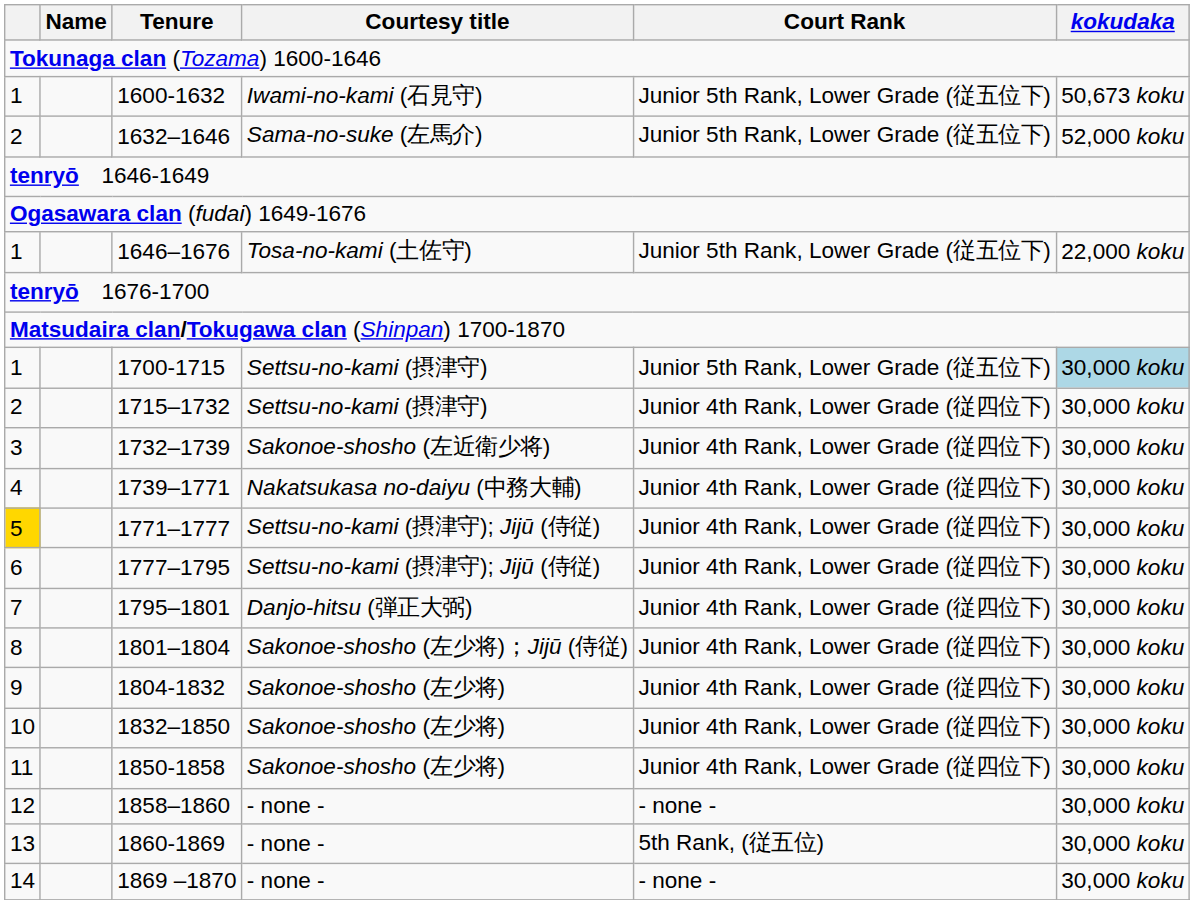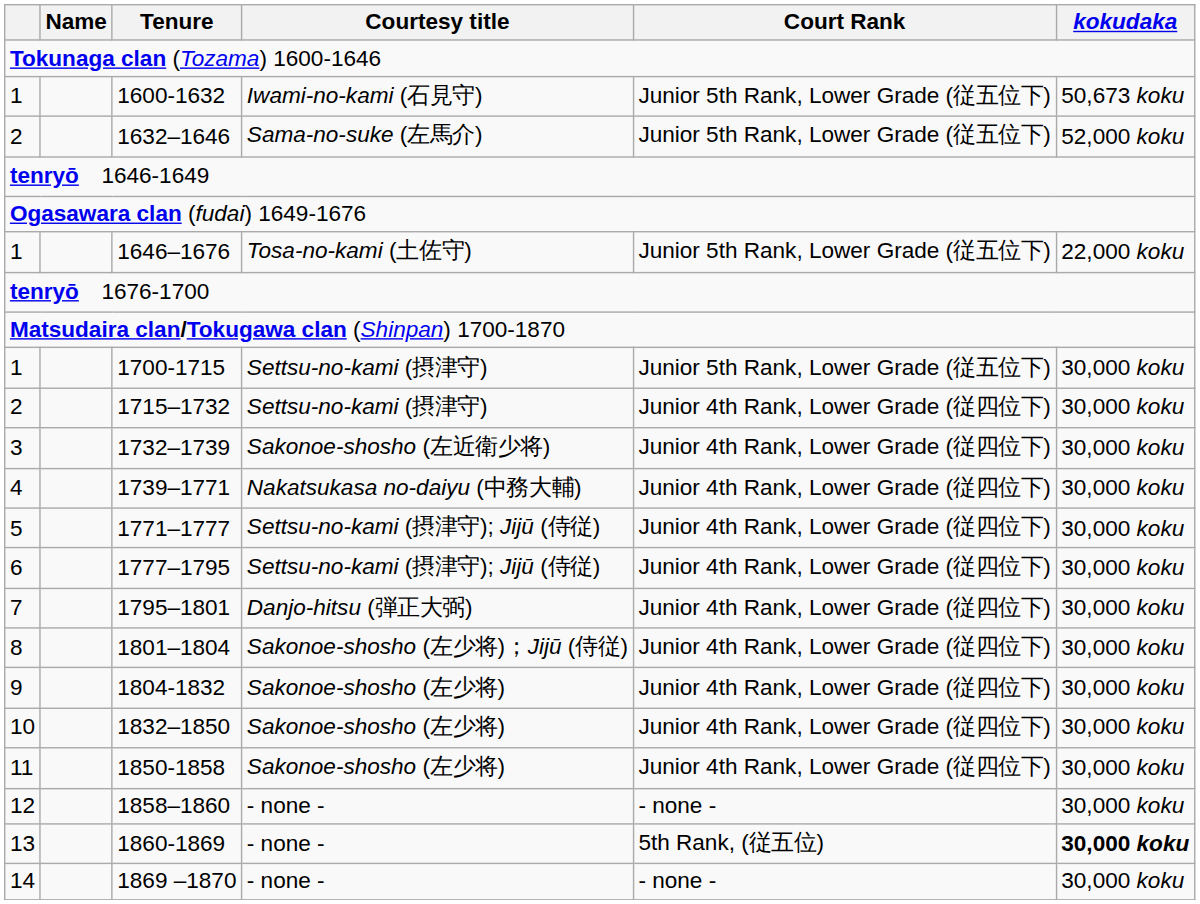(1123, 367) lightblue background -> (1123, 367) no background
(16, 527) gold background -> (16, 527) no background
(1123, 843) normal -> (1125, 843) bold
